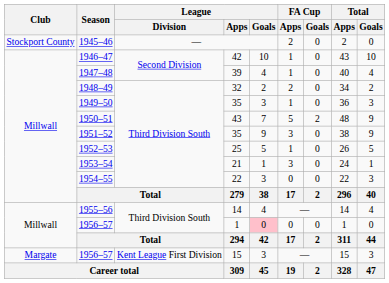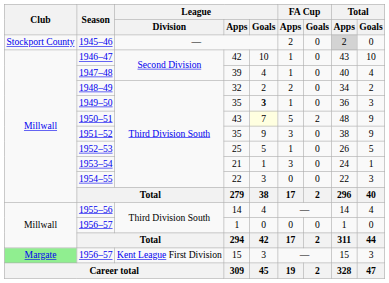(344, 42) no background -> (344, 42) lightgrey background
(264, 103) normal -> (264, 103) bold
(264, 118) no background -> (264, 118) lightyellow background
(264, 225) pink background -> (264, 225) no background
(41, 255) no background -> (41, 255) lightgreen background
